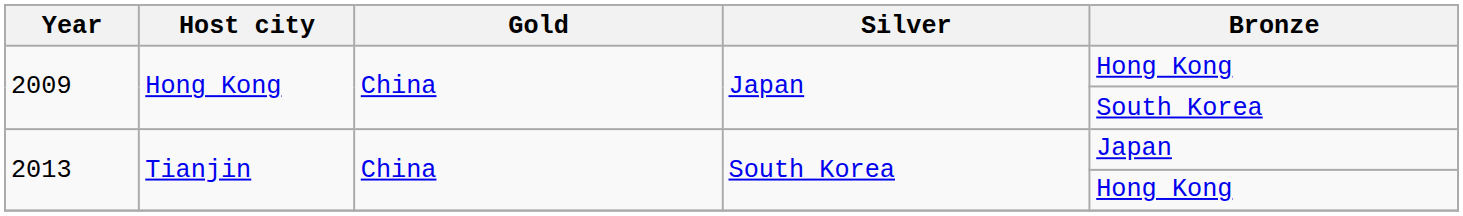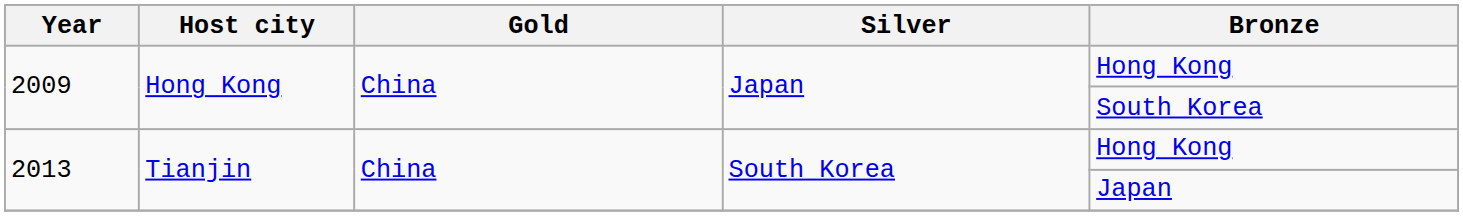(1134, 149) Japan -> (1164, 149) Hong Kong
(1164, 190) Hong Kong -> (1134, 190) Japan
